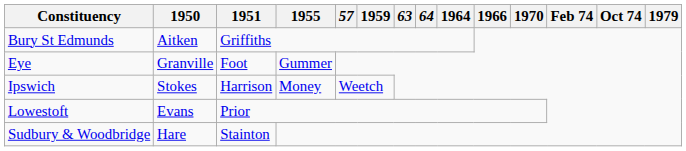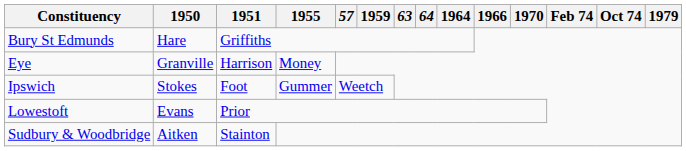(177, 39) Aitken -> (172, 39) Hare
(234, 63) Foot -> (246, 63) Harrison
(306, 63) Gummer -> (300, 63) Money
(246, 87) Harrison -> (234, 87) Foot
(300, 87) Money -> (306, 87) Gummer
(172, 134) Hare -> (177, 134) Aitken
